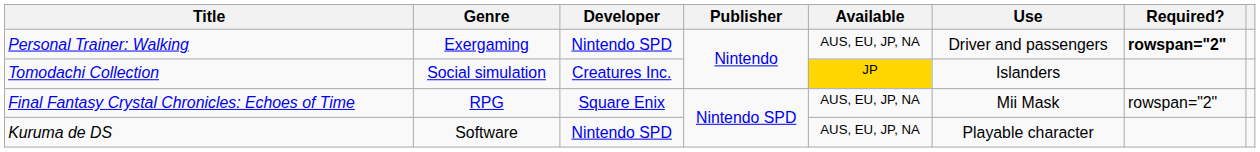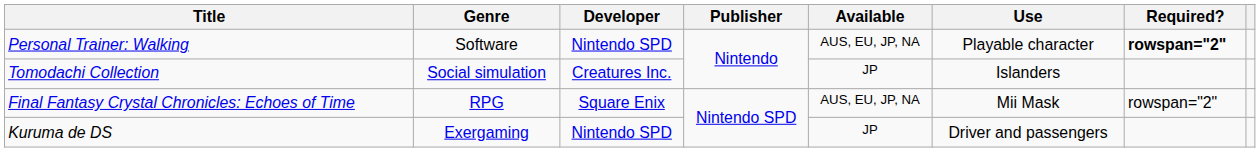(487, 44) Exergaming -> (487, 44) Software
(1028, 44) Driver and passengers -> (1028, 44) Playable character
(870, 70) gold background -> (870, 70) no background
(487, 132) Software -> (487, 132) Exergaming
(870, 129) AUS, EU, JP, NA -> (870, 129) JP
(1028, 132) Playable character -> (1028, 132) Driver and passengers
